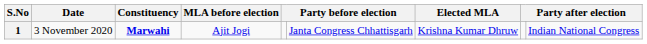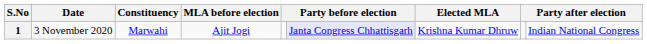(148, 30) bold -> (148, 30) normal
(351, 30) no background -> (351, 30) lavender background
